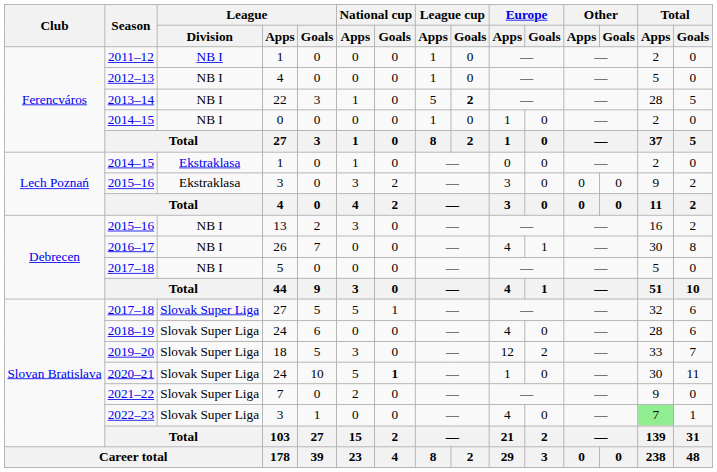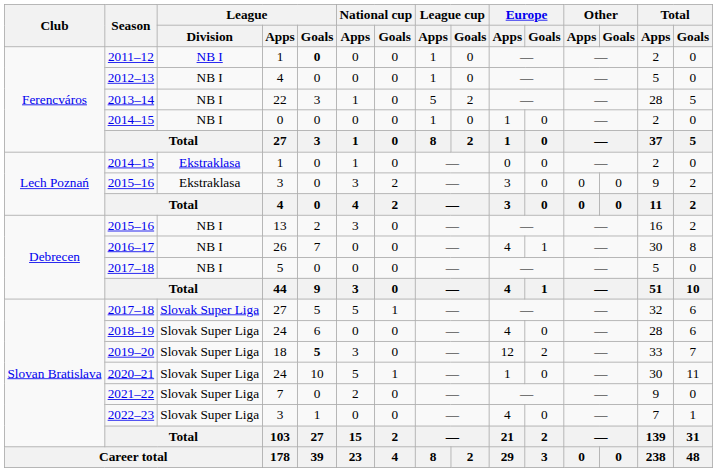(317, 57) normal -> (317, 57) bold
(470, 99) bold -> (470, 99) normal
(317, 352) normal -> (317, 352) bold
(395, 373) bold -> (395, 373) normal
(656, 415) lightgreen background -> (656, 415) no background
